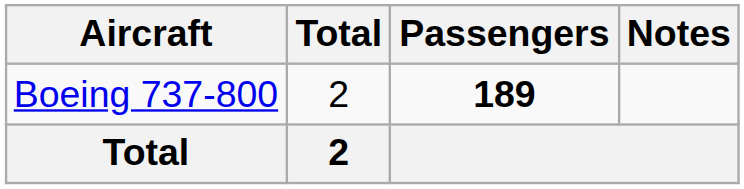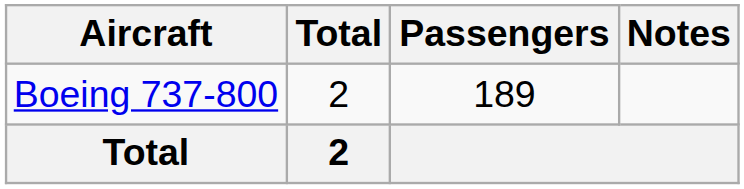(504, 93) bold -> (504, 93) normal
